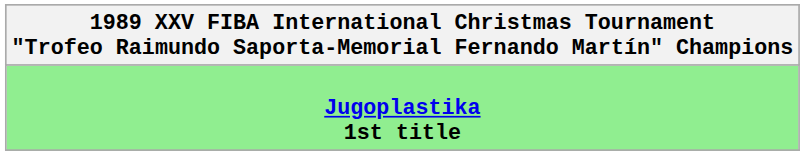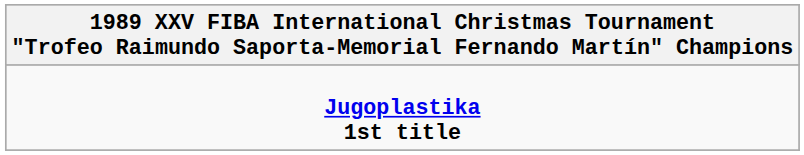(402, 121) lightgreen background -> (402, 121) no background
